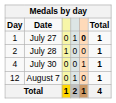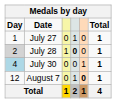(84, 38) bold -> (84, 38) normal
(15, 51) no background -> (15, 51) lightgrey background
(75, 51) normal -> (75, 51) bold
(15, 65) no background -> (15, 65) lightblue background
(84, 78) normal -> (84, 78) bold
